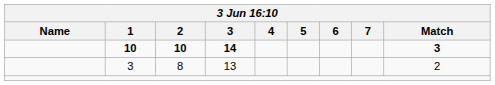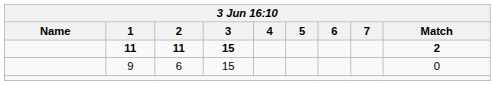(130, 48) 10 -> (130, 48) 11
(180, 48) 10 -> (179, 48) 11
(230, 48) 14 -> (228, 48) 15
(437, 48) 3 -> (437, 48) 2
(130, 66) 3 -> (130, 66) 9
(180, 66) 8 -> (179, 66) 6
(230, 66) 13 -> (228, 66) 15
(437, 66) 2 -> (437, 66) 0
